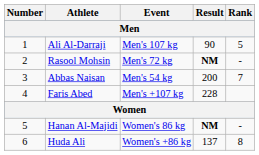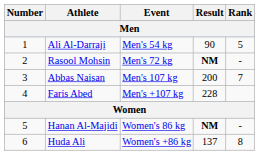(150, 45) Men's 107 kg -> (147, 45) Men's 54 kg
(147, 77) Men's 54 kg -> (150, 77) Men's 107 kg
